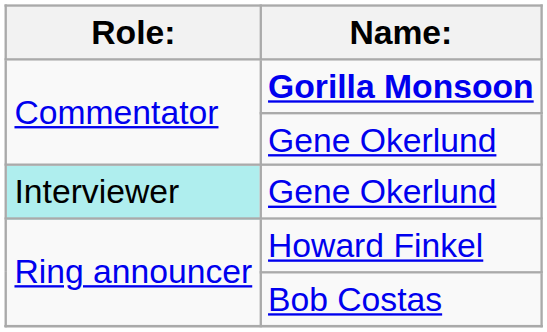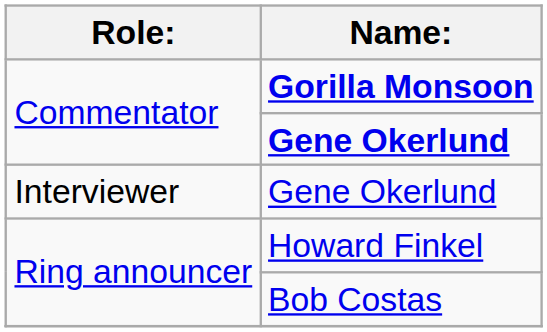(382, 139) normal -> (389, 139) bold
(97, 192) paleturquoise background -> (97, 192) no background
